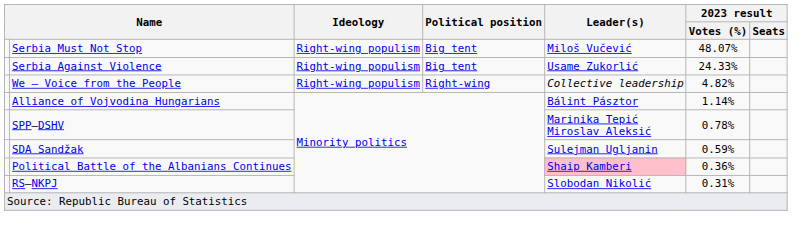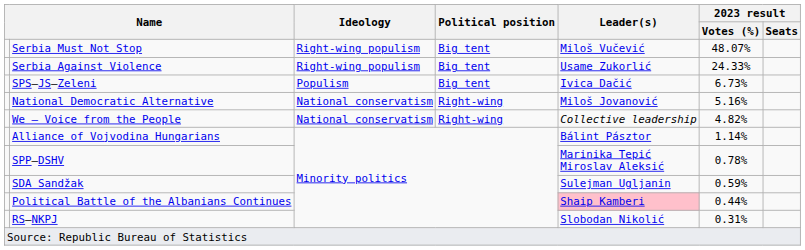+ row: (54, 84)
+ row: (113, 101)
(358, 84) Right-wing populism -> (365, 119) National conservatism
(718, 166) 0.36% -> (731, 202) 0.44%
